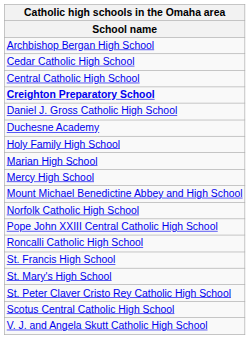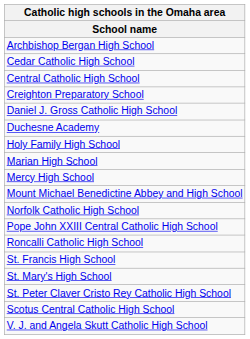(81, 95) bold -> (75, 95) normal
